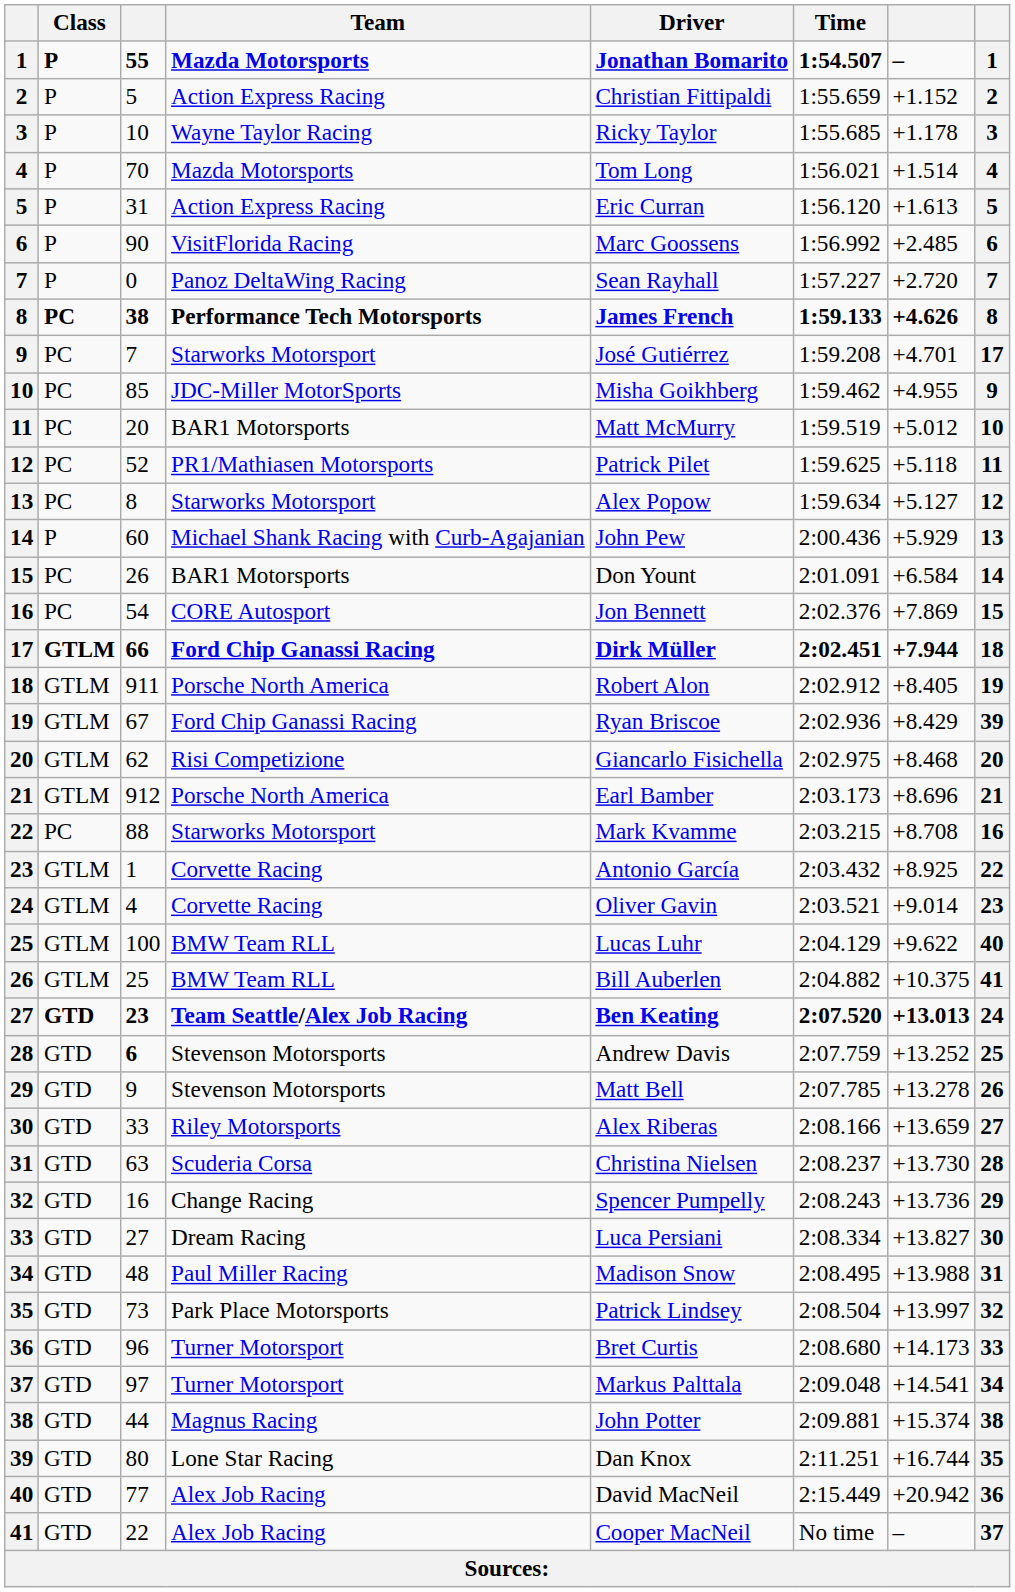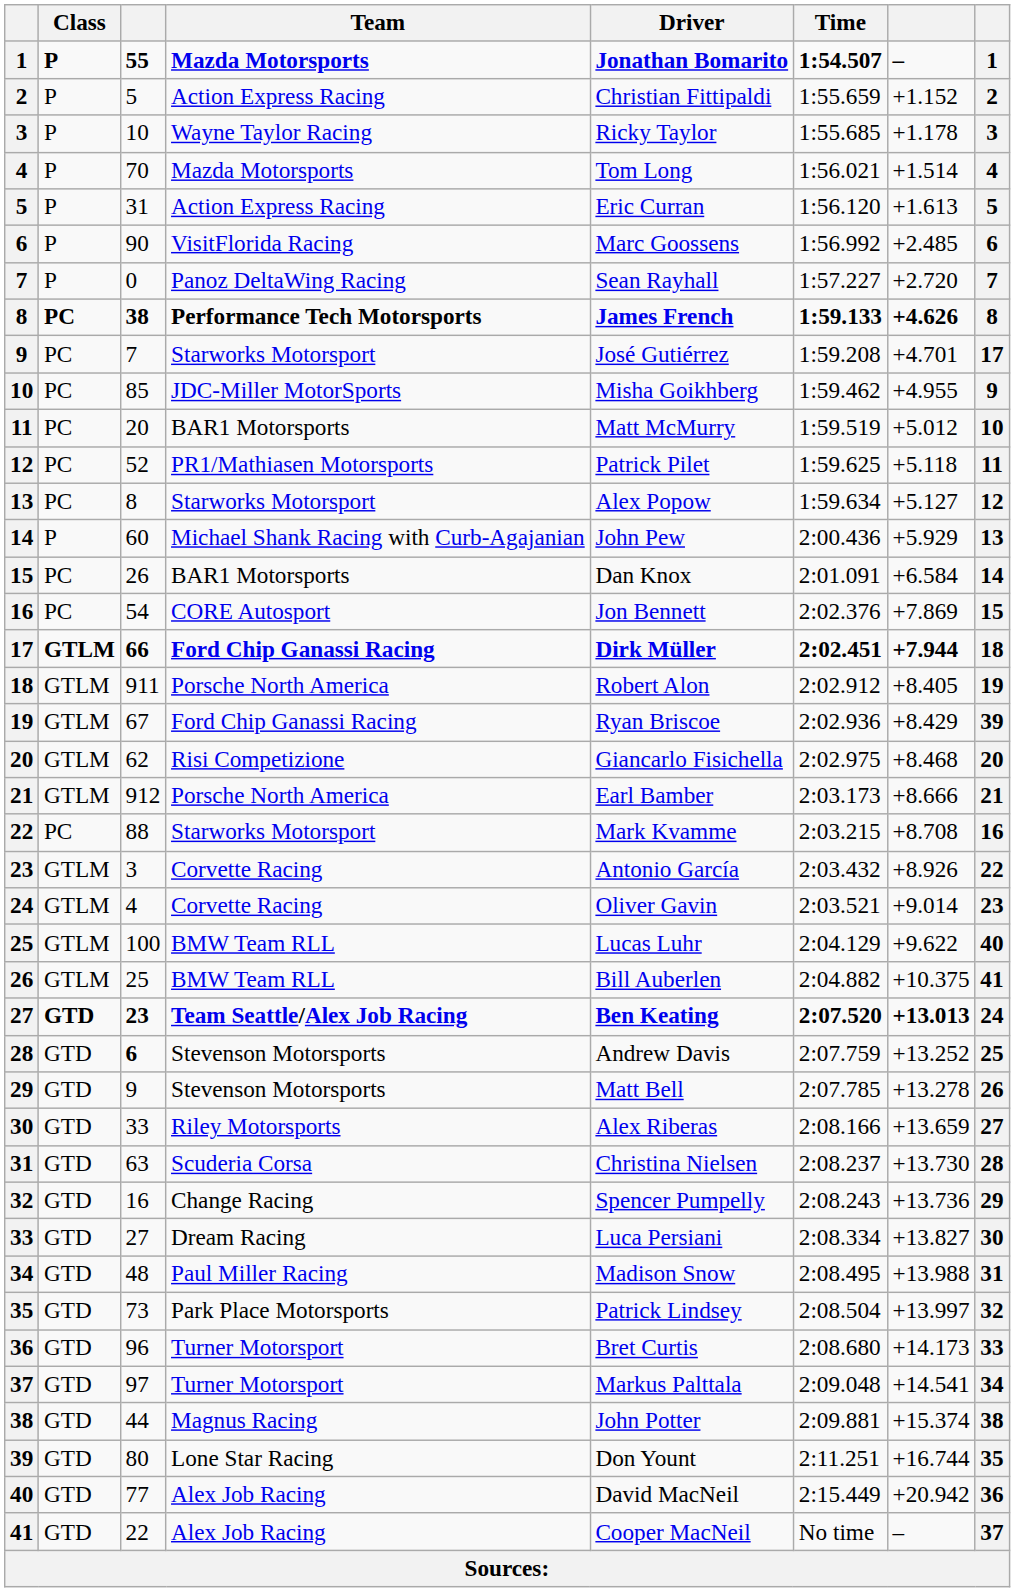(646, 574) Don Yount -> (643, 574) Dan Knox
(925, 795) +8.696 -> (925, 795) +8.666
(131, 869) 1 -> (131, 869) 3
(925, 869) +8.925 -> (925, 869) +8.926
(643, 1457) Dan Knox -> (646, 1457) Don Yount
